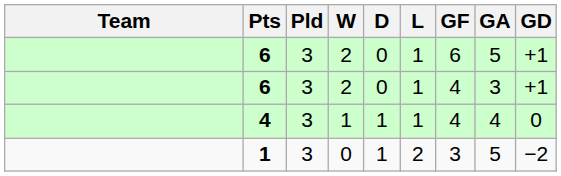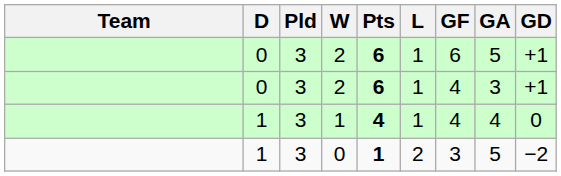columns swapped: (265, 21) <-> (382, 21)
